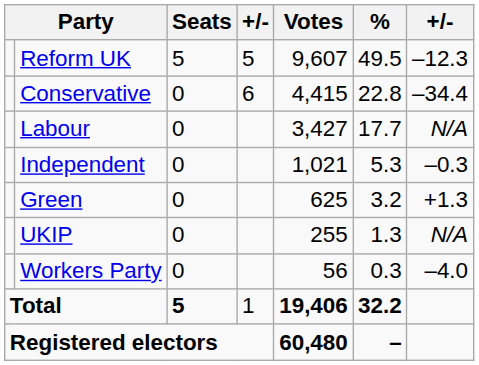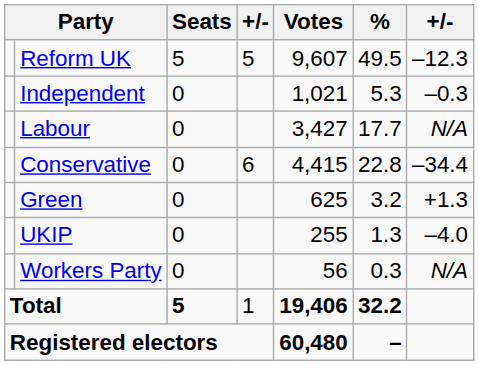rows swapped: (86, 93) <-> (82, 164)
(449, 235) N/A -> (446, 235) –4.0
(446, 270) –4.0 -> (449, 270) N/A
